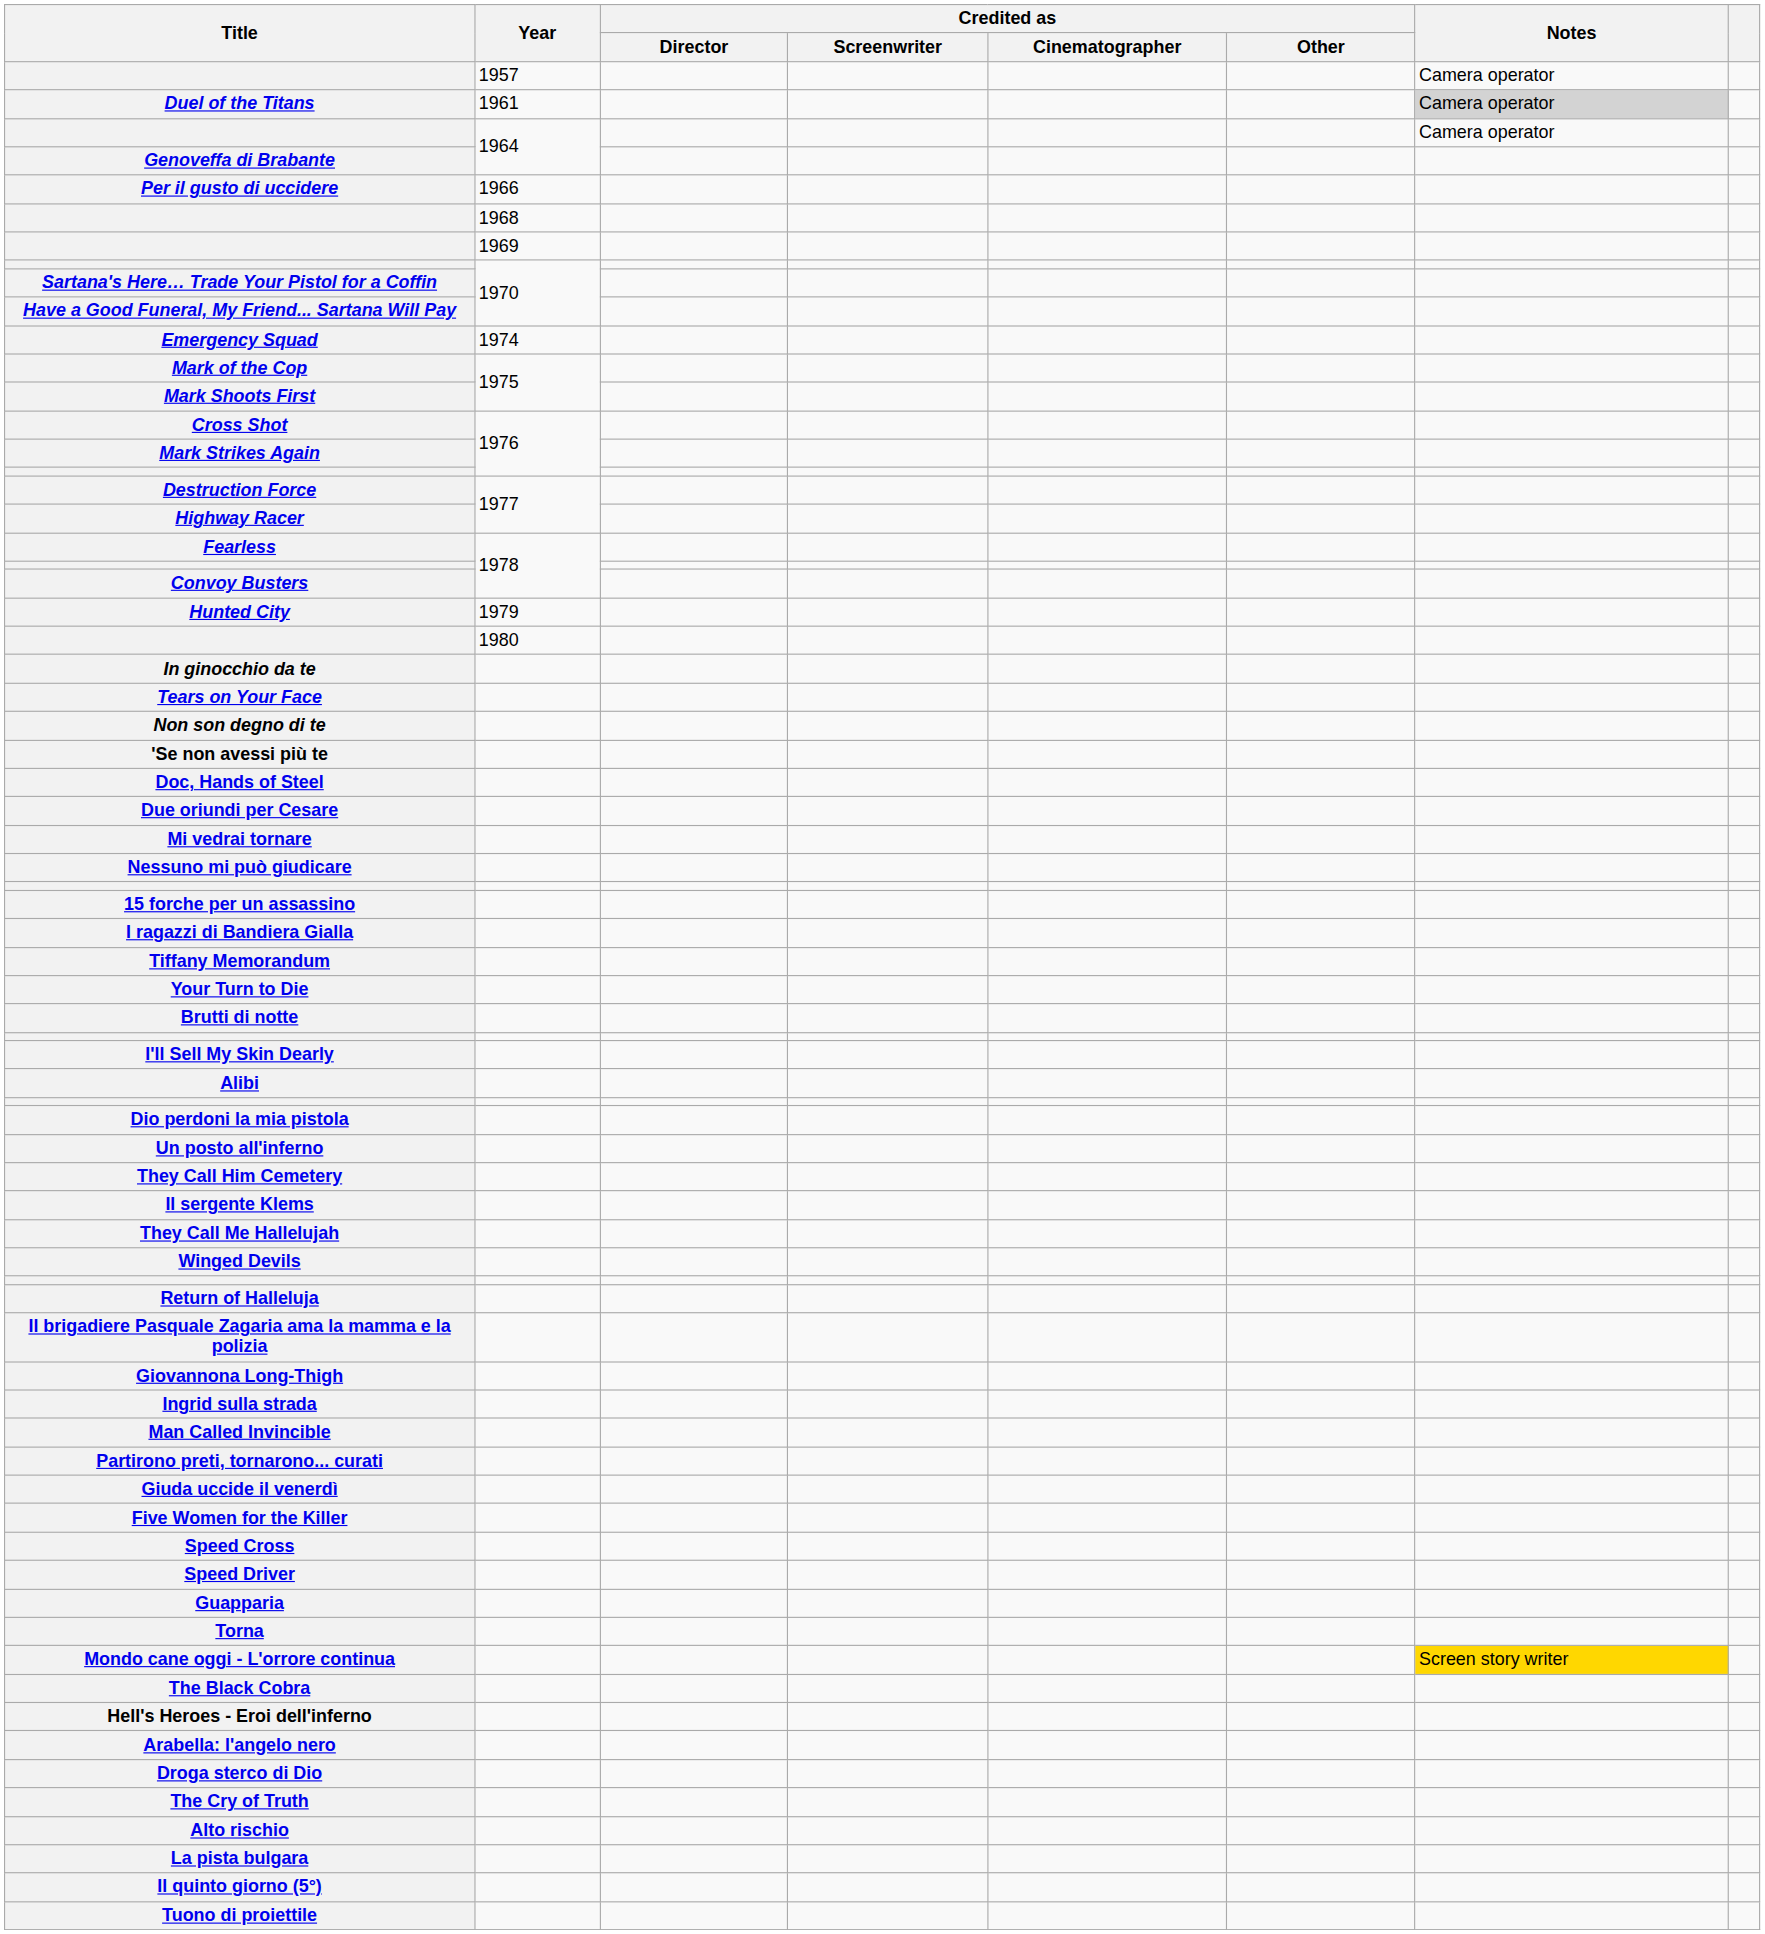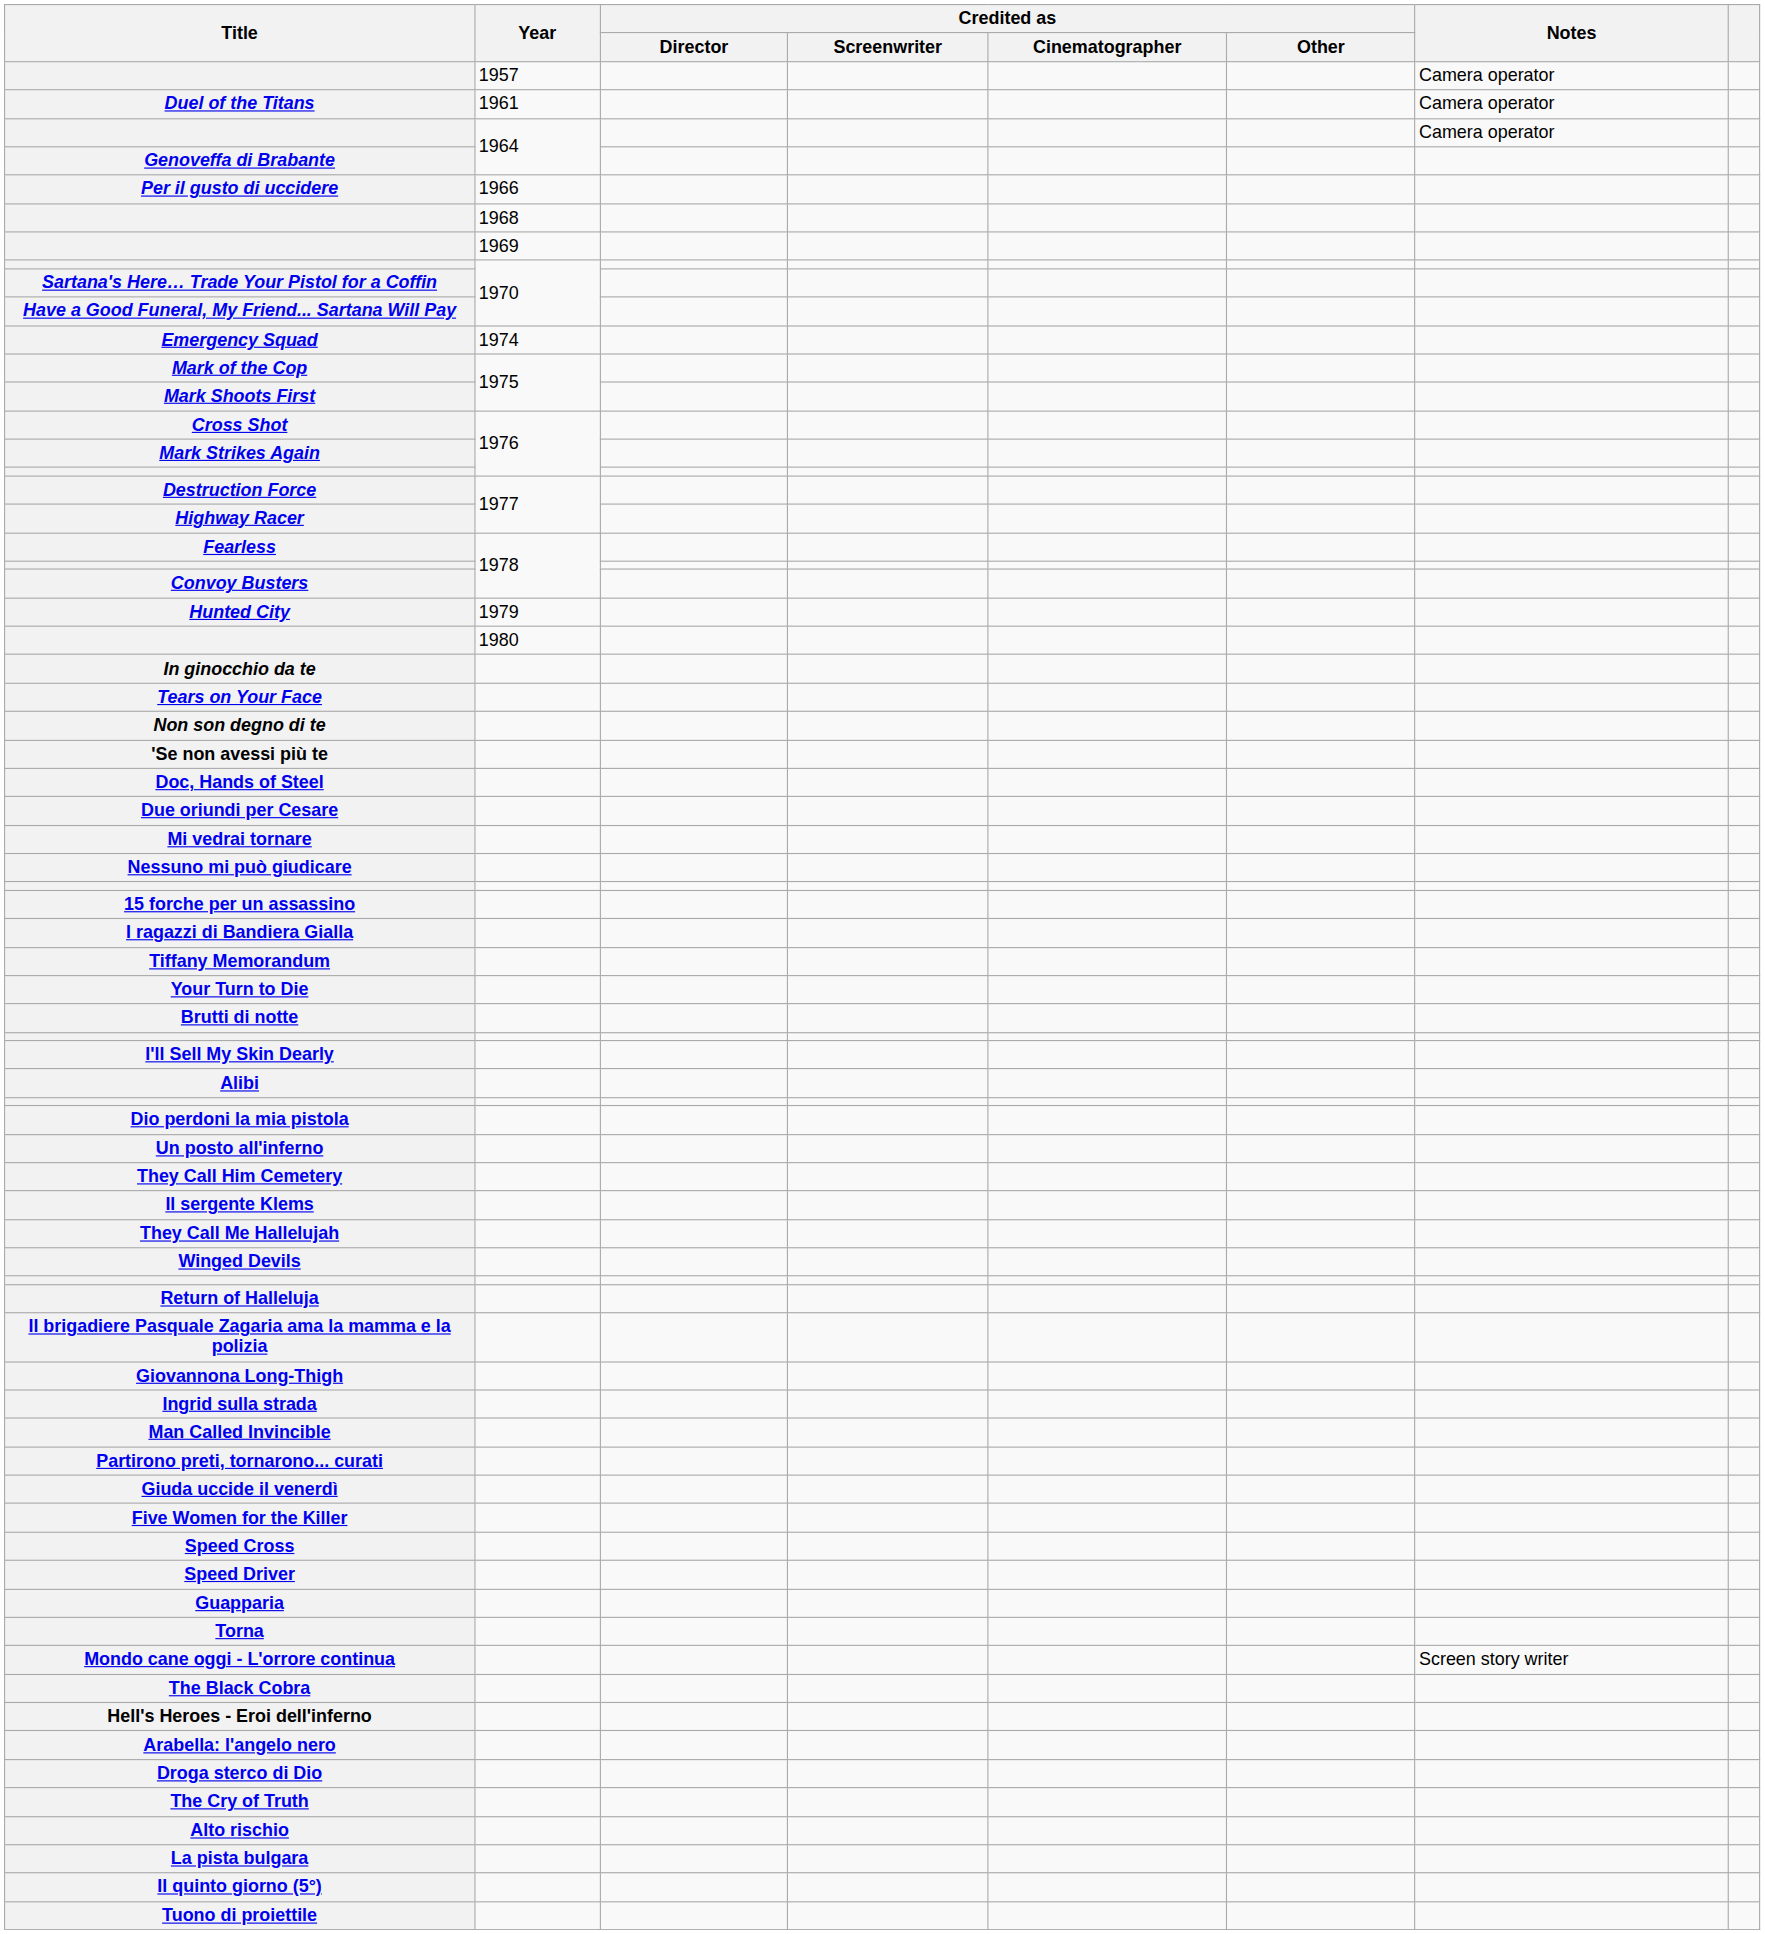(1487, 103) lightgrey background -> (1487, 103) no background
(1494, 1659) gold background -> (1494, 1659) no background
